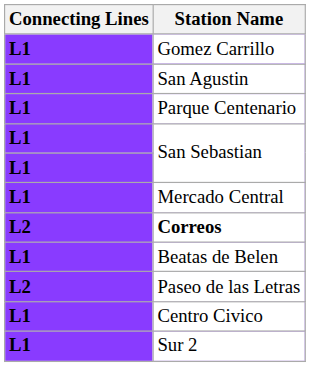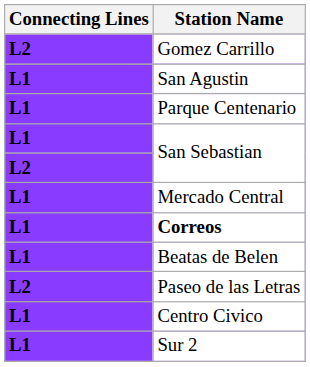(20, 49) L1 -> (20, 49) L2
(20, 167) L1 -> (20, 167) L2
(20, 227) L2 -> (20, 227) L1
